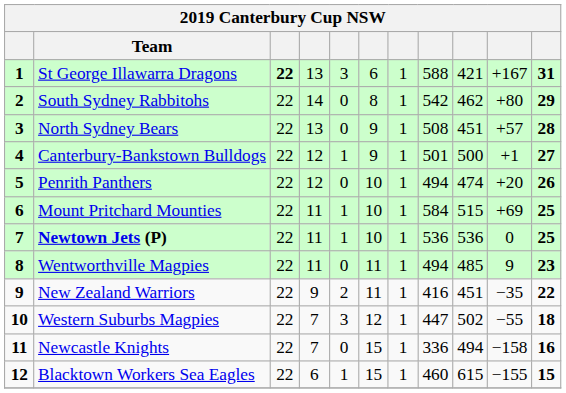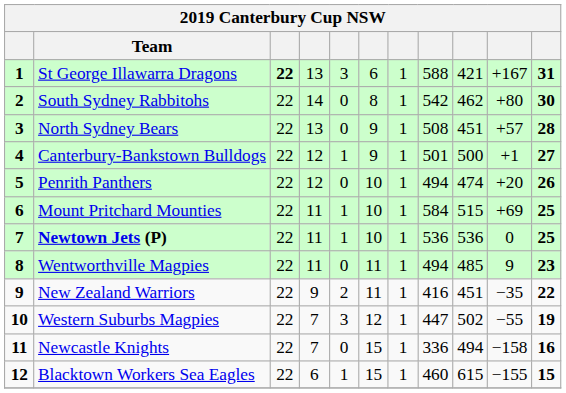(546, 100) 29 -> (546, 100) 30
(546, 319) 18 -> (546, 319) 19
